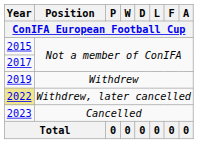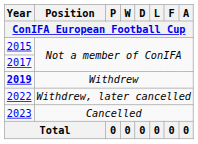(19, 80) normal -> (19, 80) bold
(19, 96) khaki background -> (19, 96) no background
